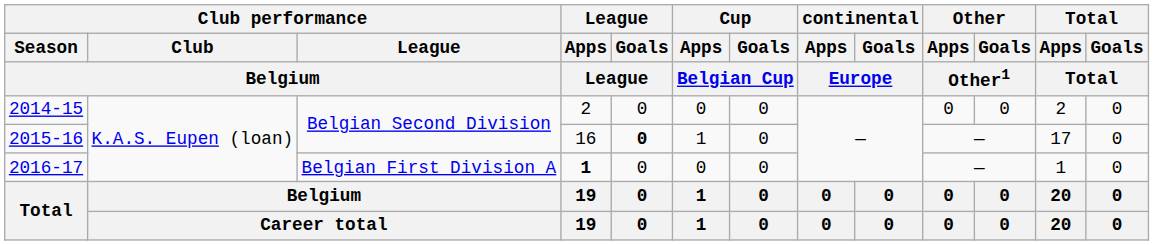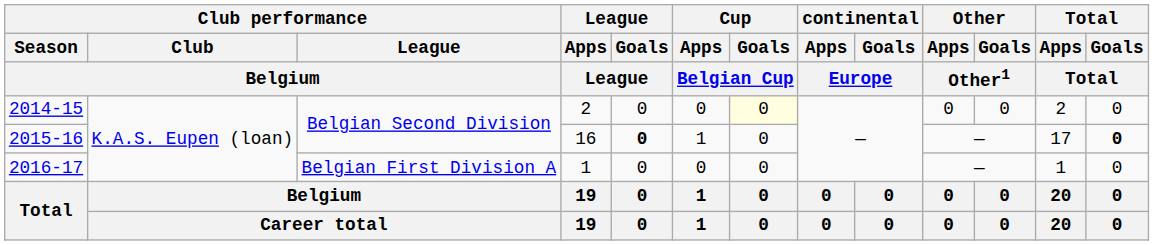(764, 110) no background -> (764, 110) lightyellow background
(1117, 139) normal -> (1117, 139) bold
(586, 168) bold -> (586, 168) normal
